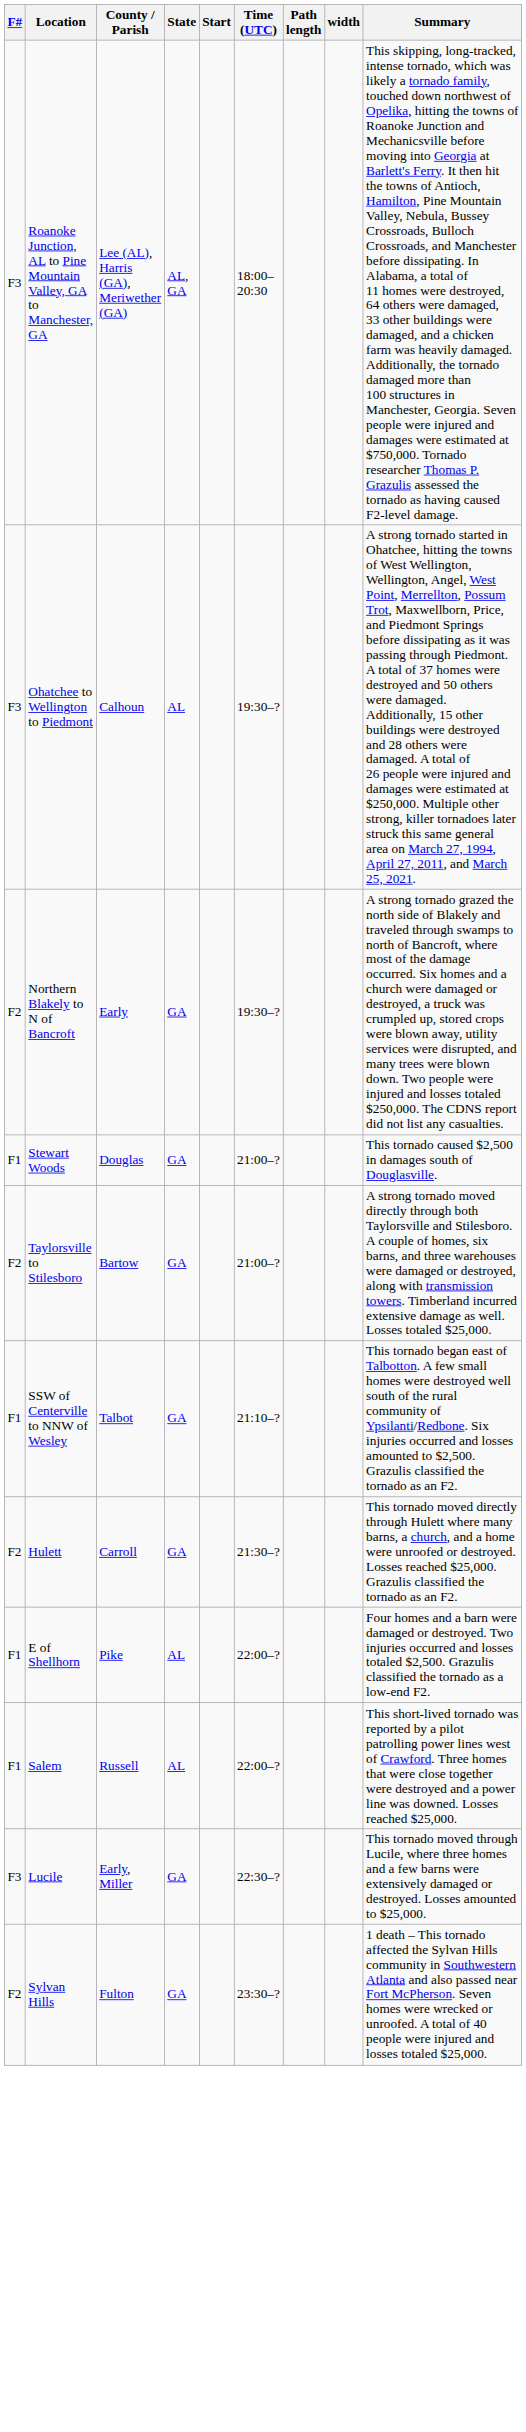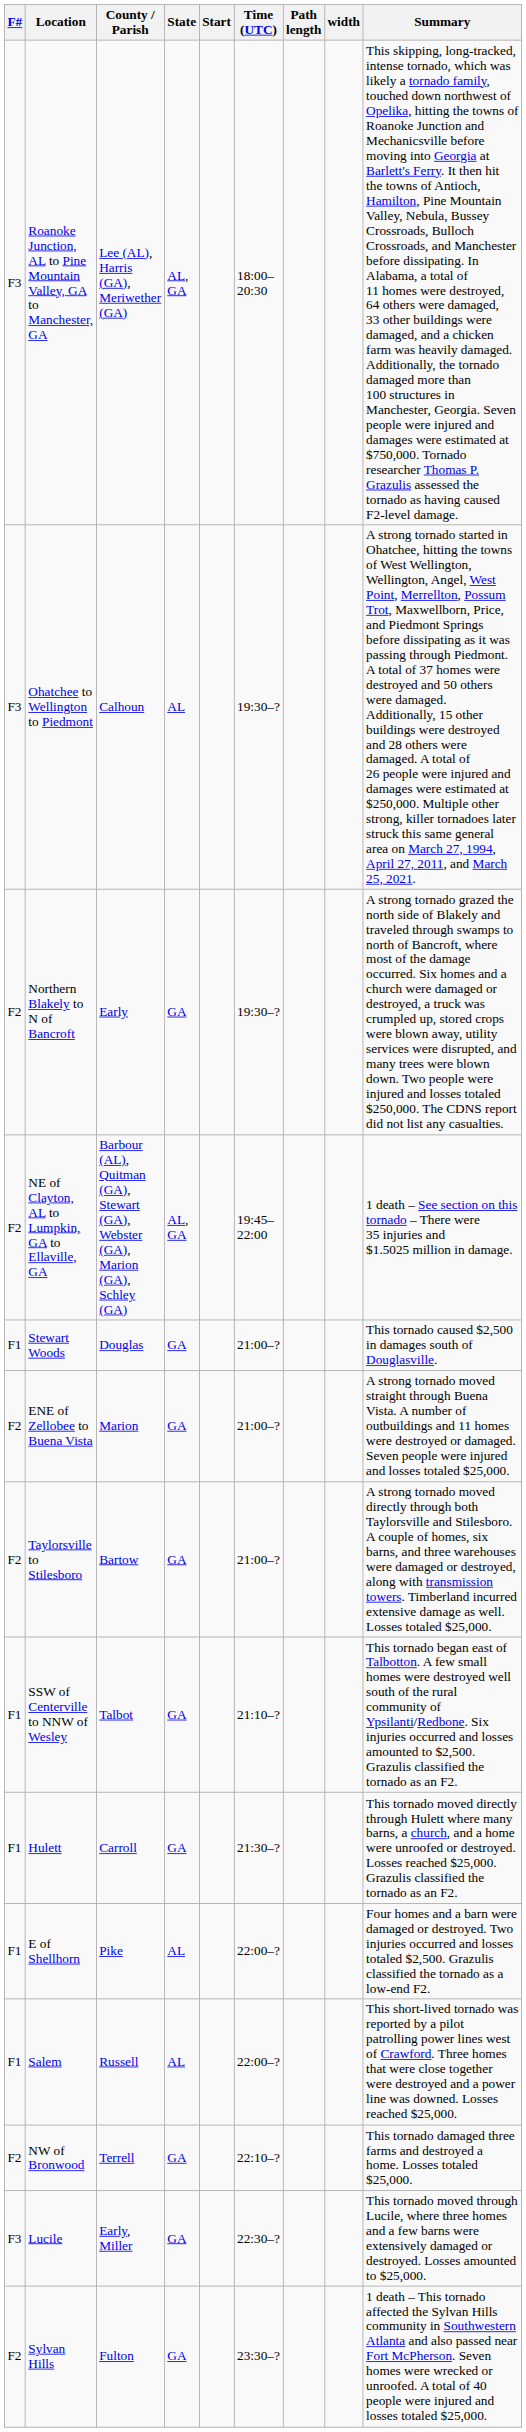+ row: (54, 1227)
+ row: (60, 1426)
(14, 1551) F2 -> (14, 1847) F1
+ row: (56, 2157)
